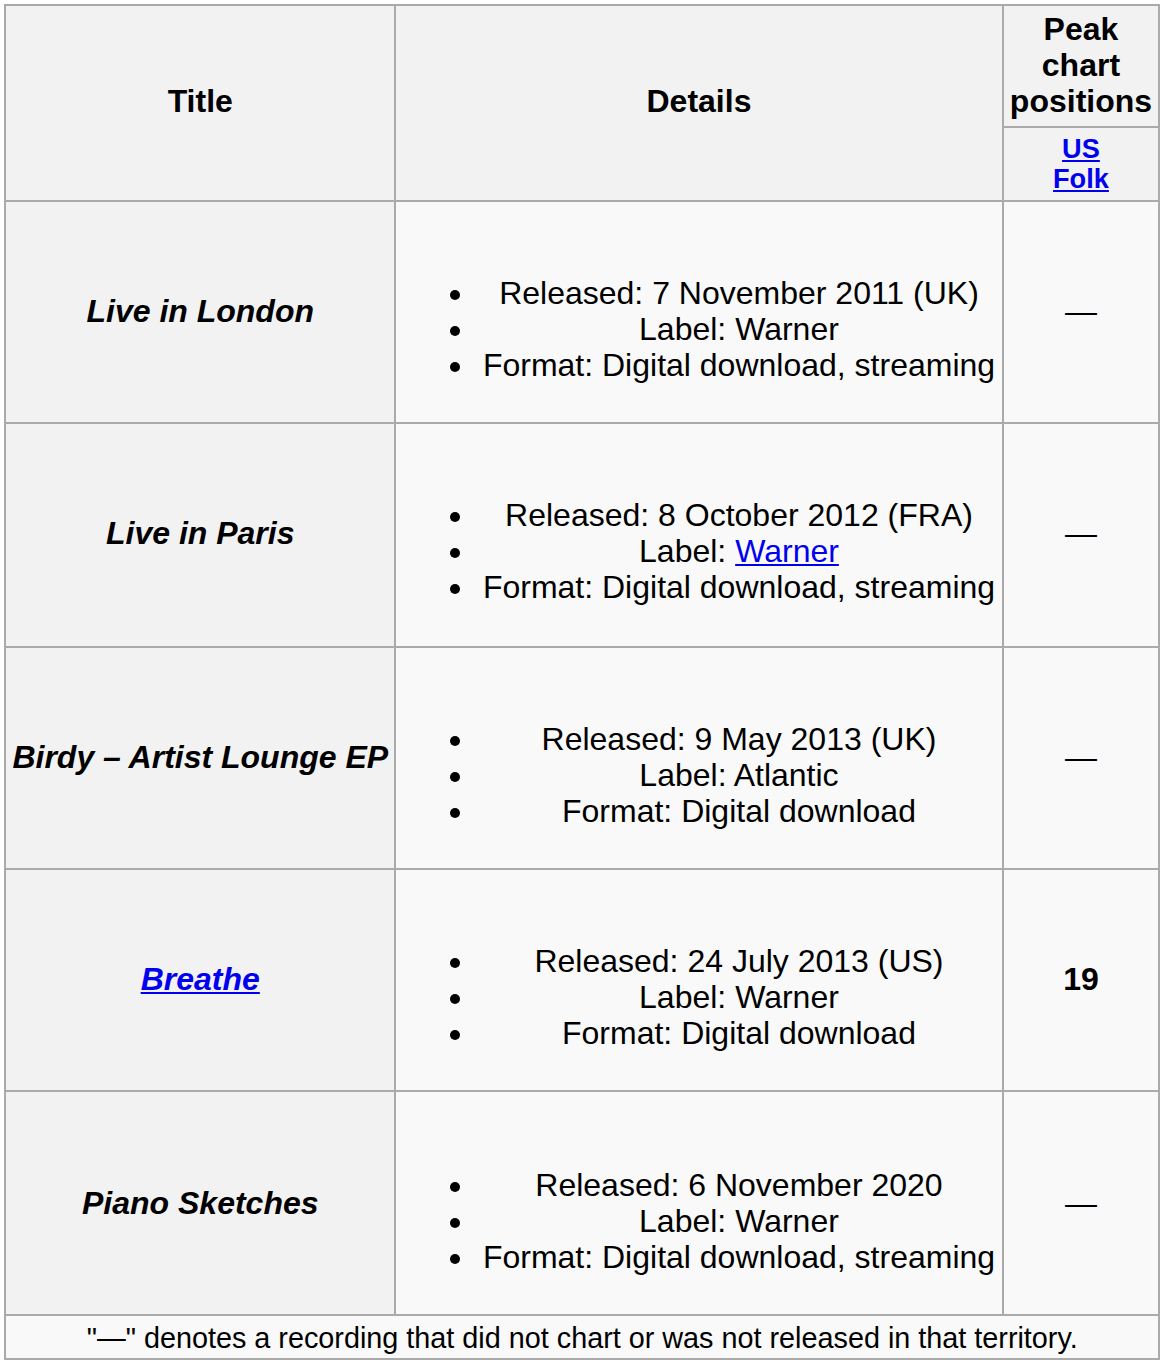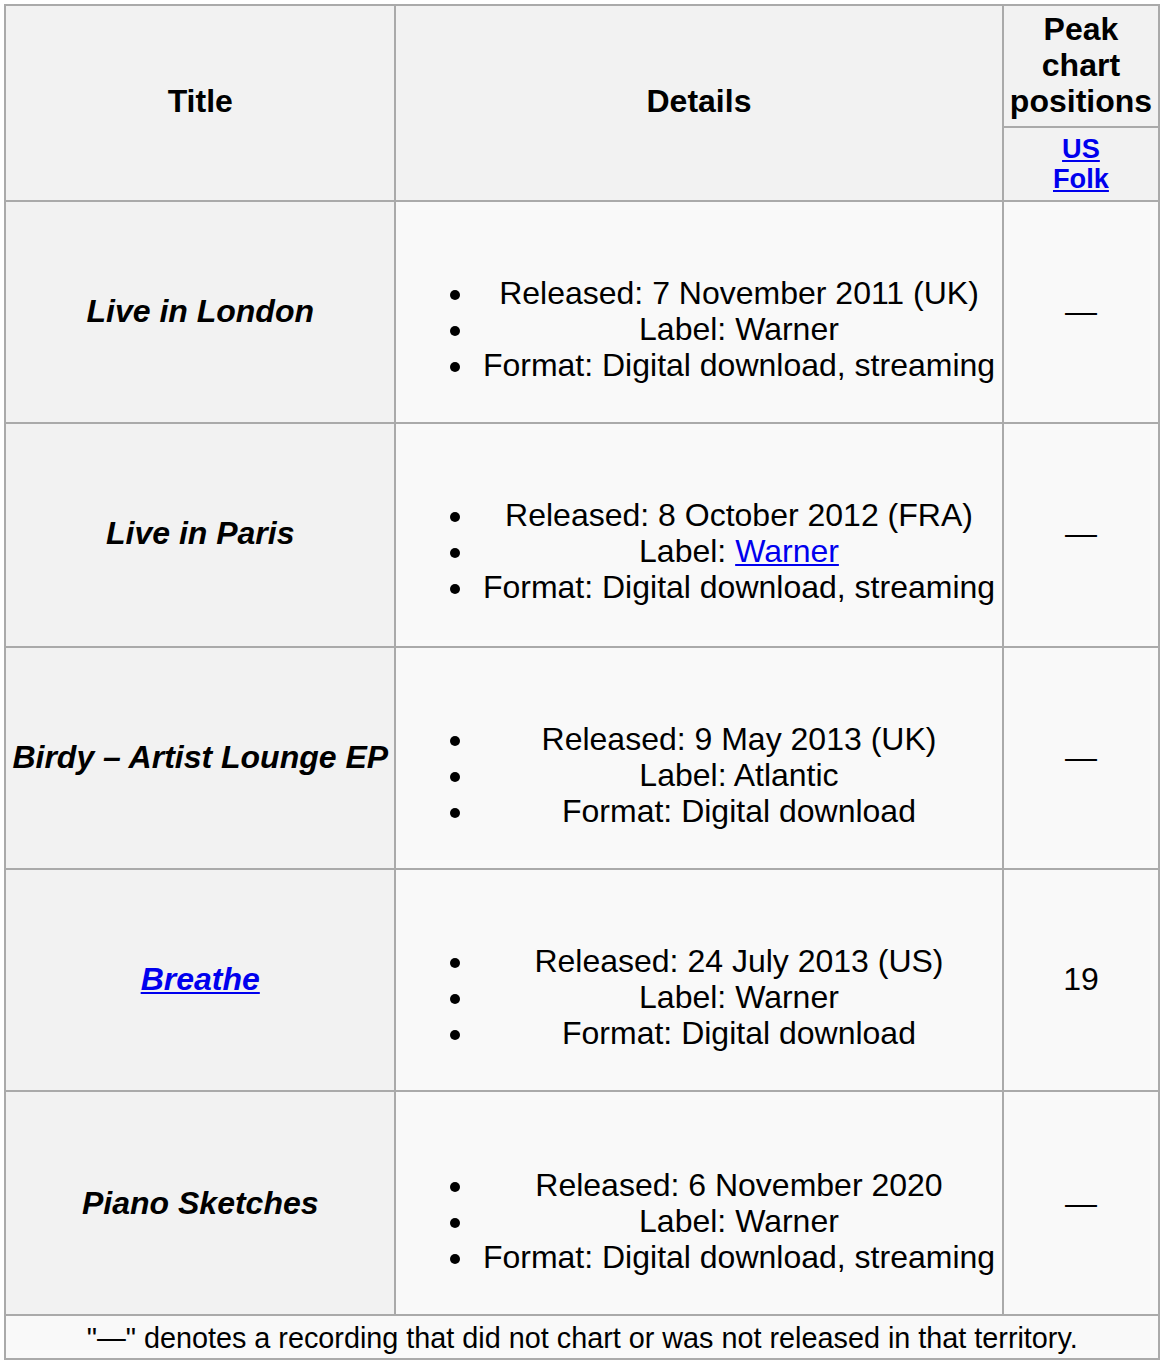(1081, 979) bold -> (1081, 979) normal
